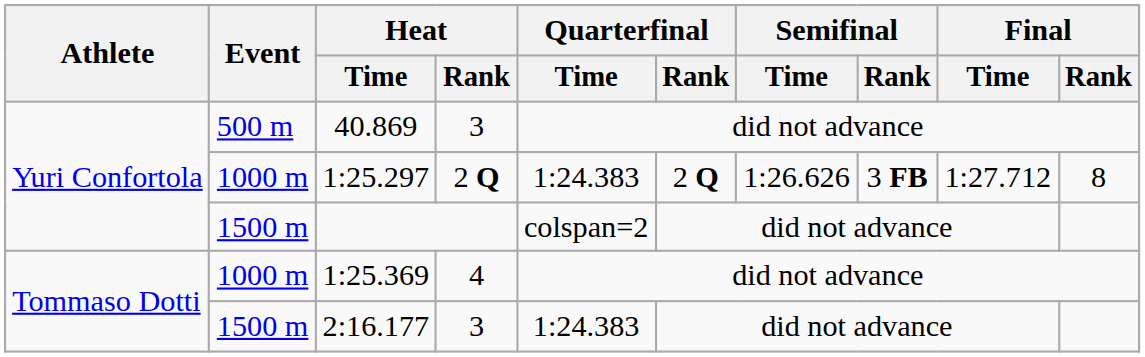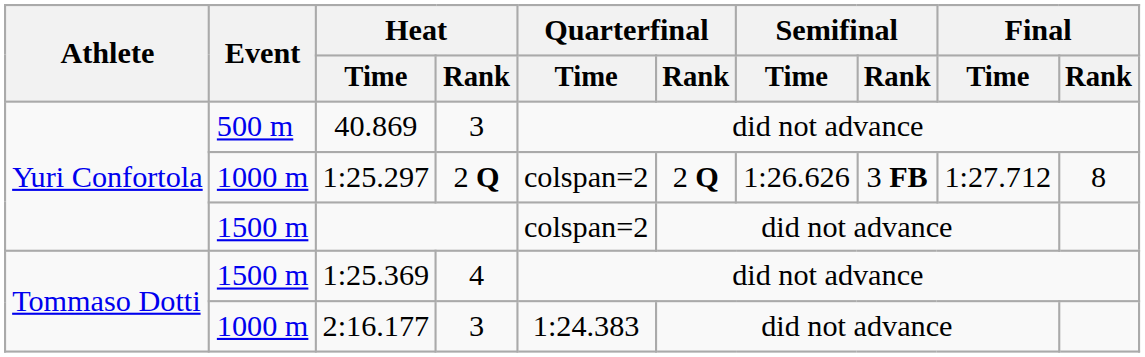(586, 176) 1:24.383 -> (586, 176) colspan=2
(263, 276) 1000 m -> (263, 276) 1500 m
(263, 326) 1500 m -> (263, 326) 1000 m
